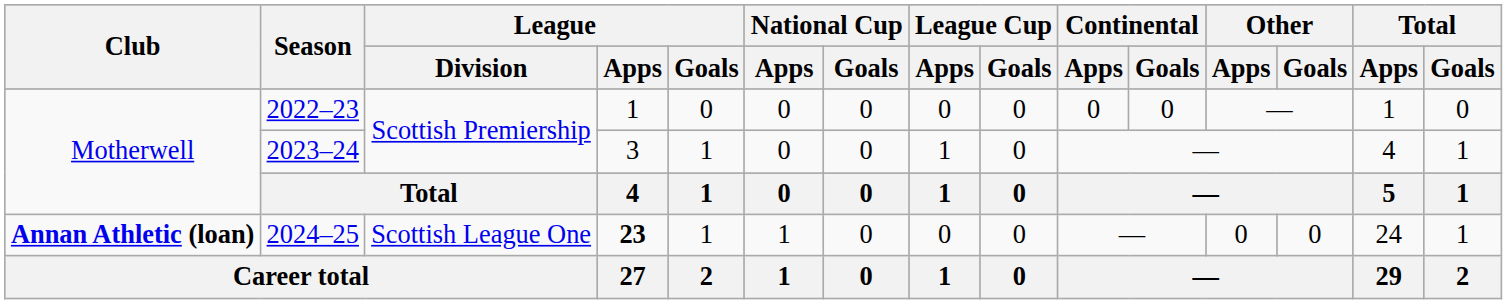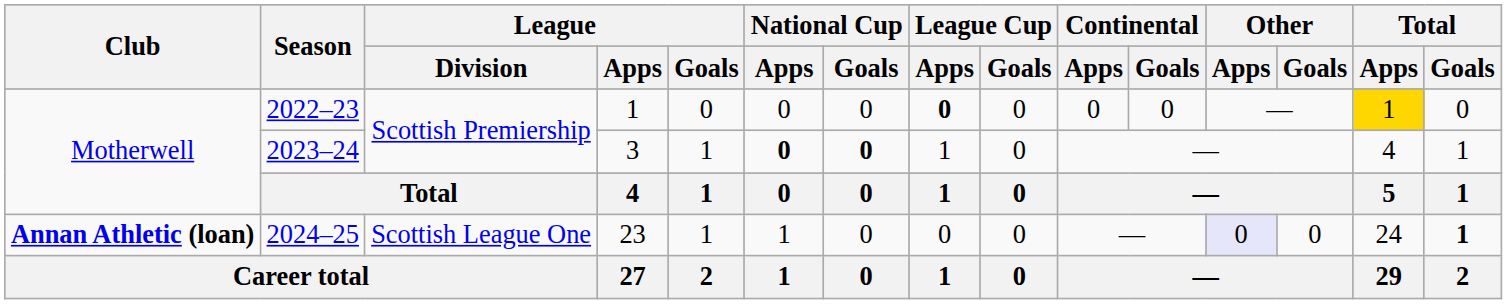(945, 109) normal -> (945, 109) bold
(1389, 109) no background -> (1389, 109) gold background
(784, 151) normal -> (784, 151) bold
(866, 151) normal -> (866, 151) bold
(633, 234) bold -> (633, 234) normal
(1241, 234) no background -> (1241, 234) lavender background
(1463, 234) normal -> (1463, 234) bold
